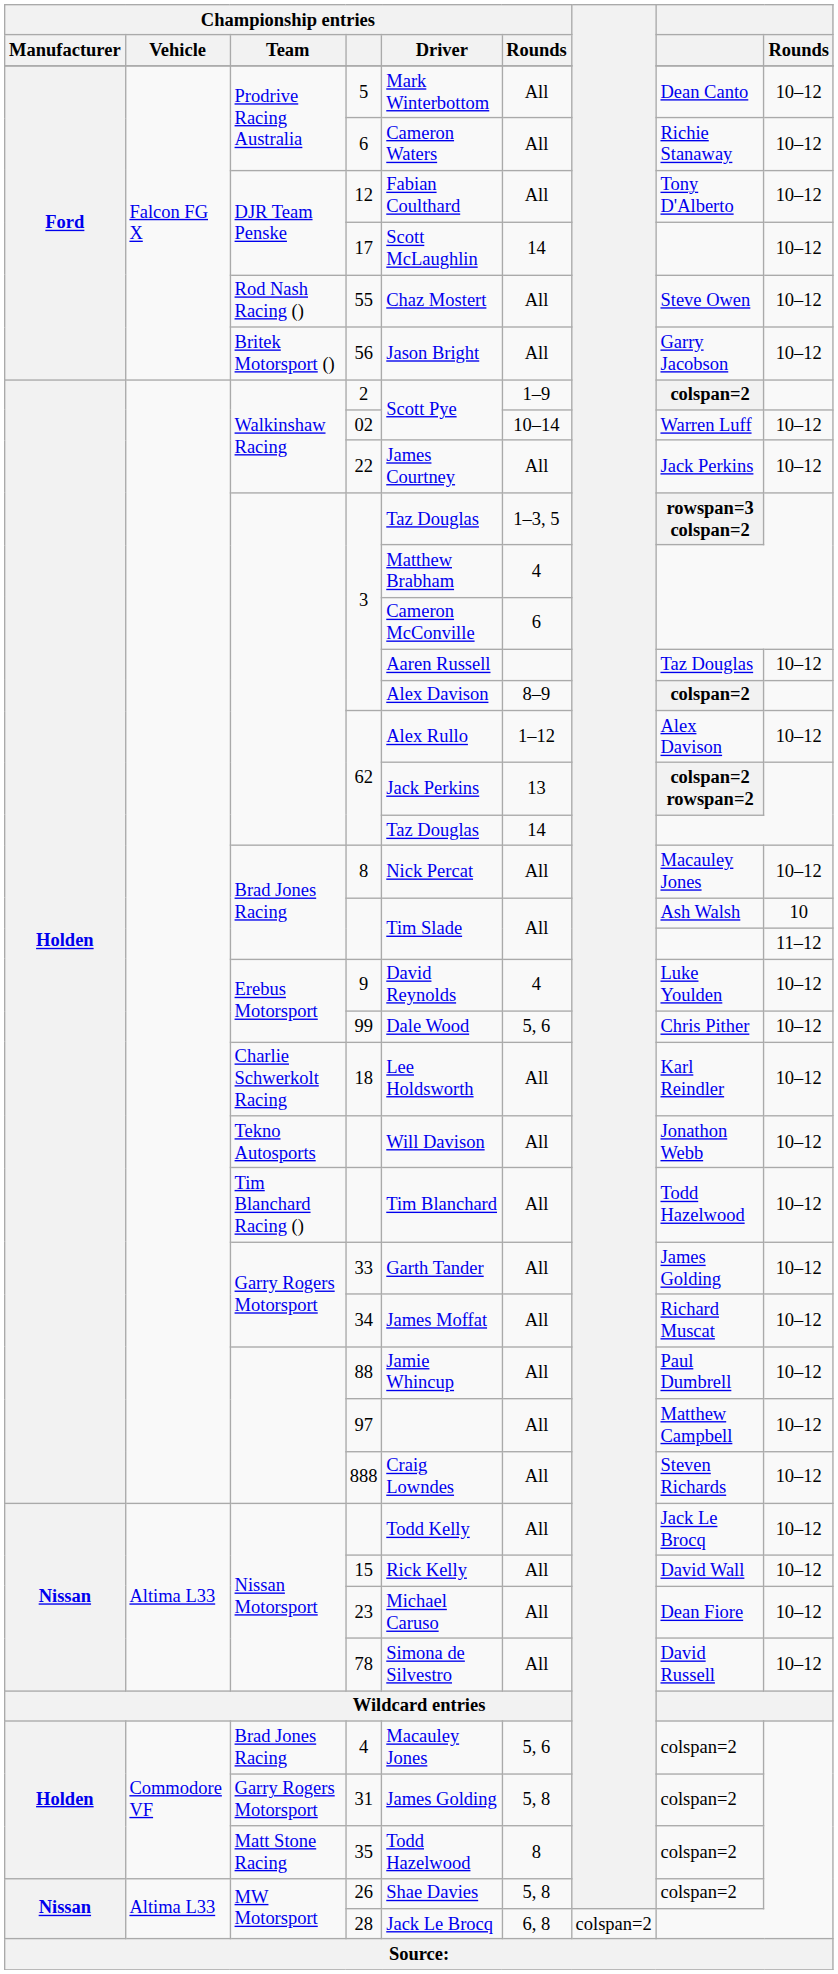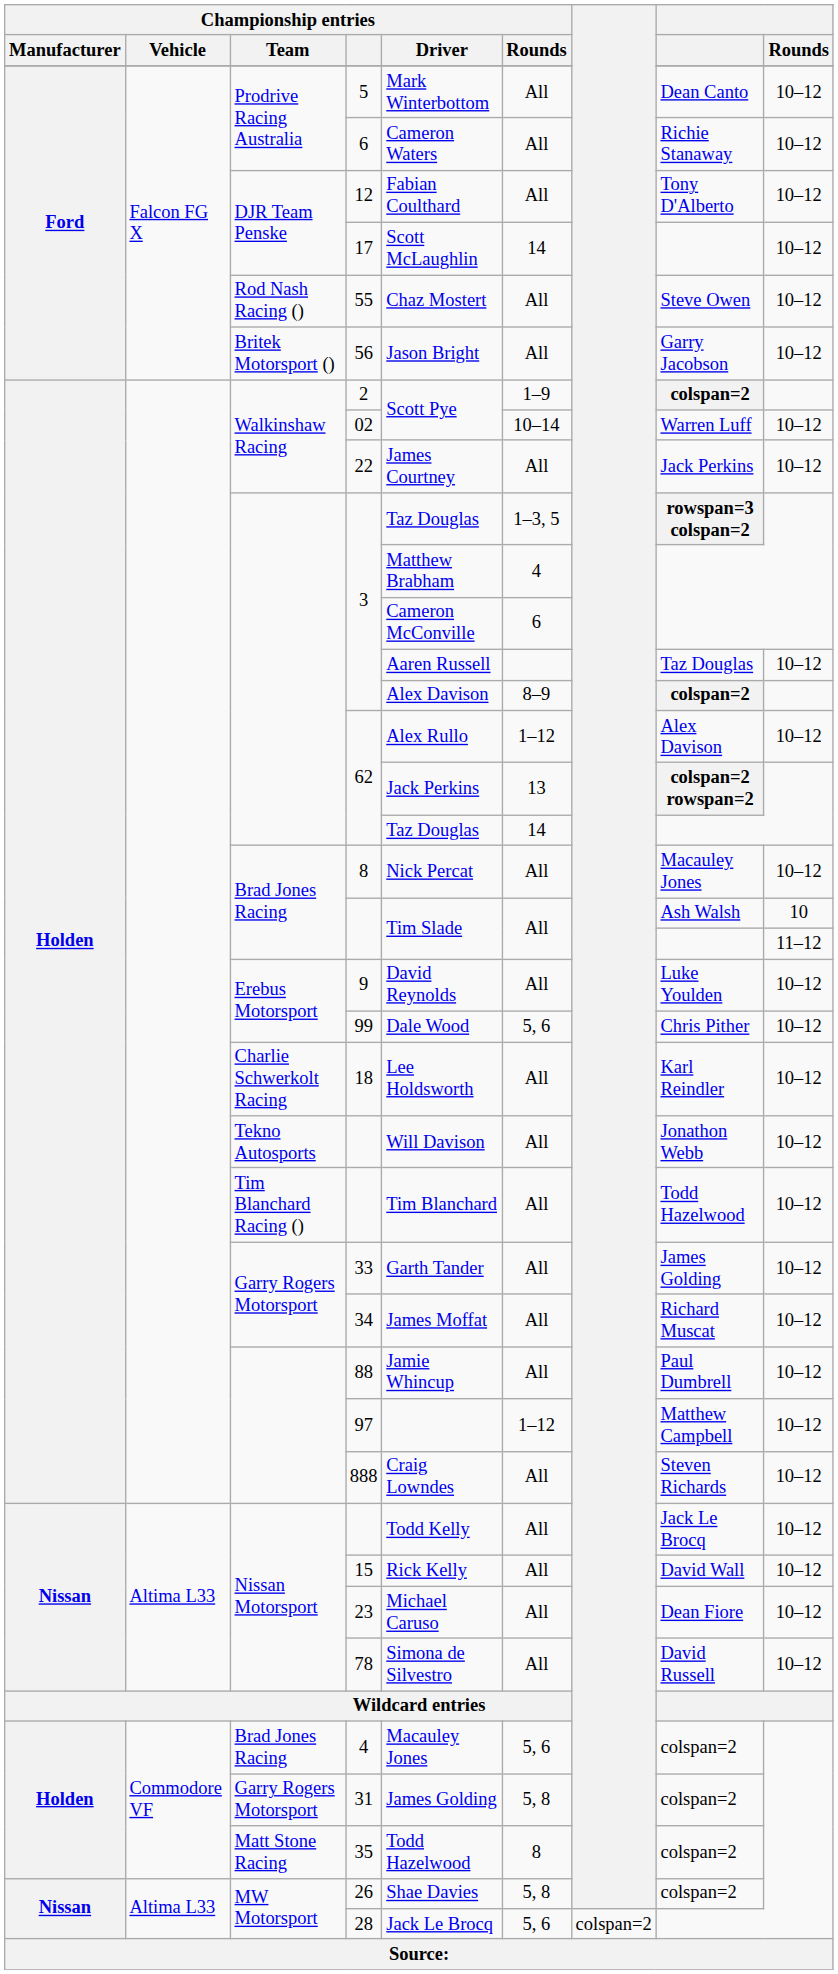(536, 984) 4 -> (536, 984) All
(536, 1424) All -> (536, 1424) 1–12
(536, 1923) 6, 8 -> (536, 1923) 5, 6
